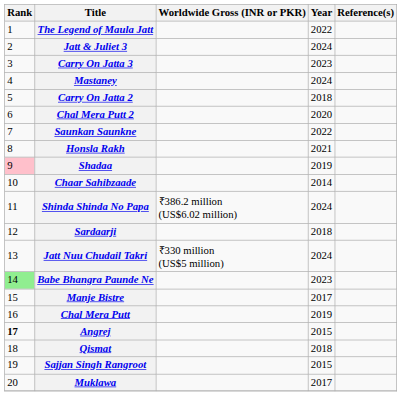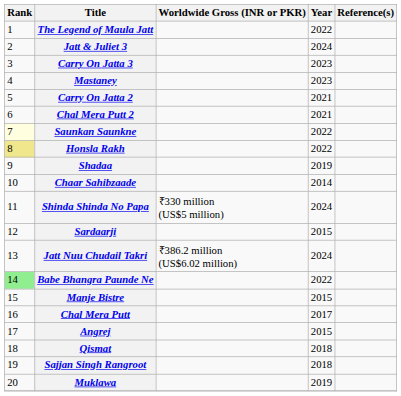(322, 81) 2024 -> (322, 81) 2023
(322, 98) 2018 -> (322, 98) 2021
(322, 115) 2020 -> (322, 115) 2021
(10, 132) no background -> (10, 132) lightyellow background
(10, 149) no background -> (10, 149) khaki background
(322, 149) 2021 -> (322, 149) 2022
(10, 166) pink background -> (10, 166) no background
(198, 208) ₹386.2 million (US$6.02 million) -> (191, 208) ₹330 million (US$5 million)
(322, 231) 2018 -> (322, 231) 2015
(191, 257) ₹330 million (US$5 million) -> (198, 257) ₹386.2 million (US$6.02 million)
(322, 280) 2023 -> (322, 280) 2022
(322, 297) 2017 -> (322, 297) 2015
(322, 314) 2019 -> (322, 314) 2017
(13, 331) bold -> (13, 331) normal
(322, 365) 2015 -> (322, 365) 2018
(322, 382) 2017 -> (322, 382) 2019
